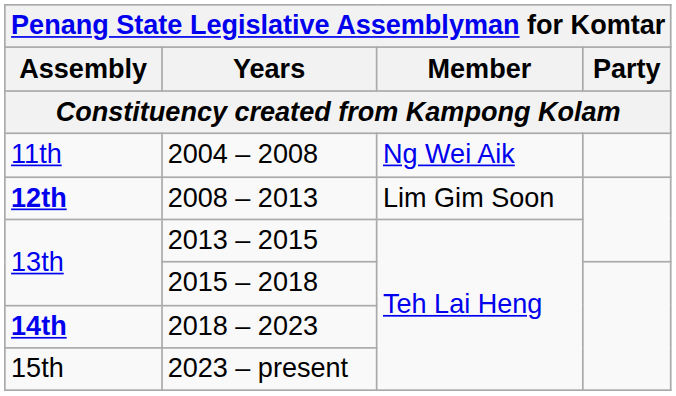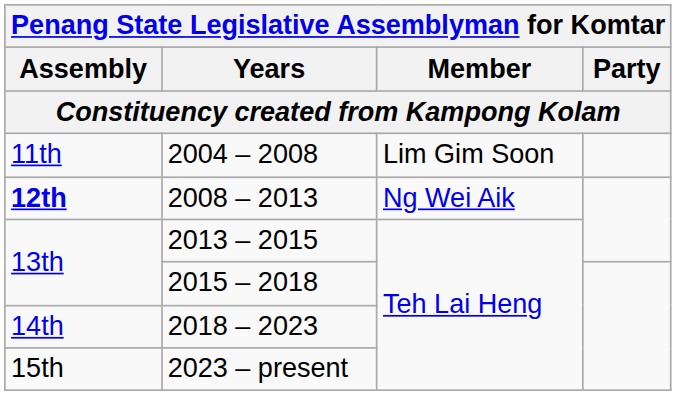(449, 154) Ng Wei Aik -> (469, 154) Lim Gim Soon
(469, 197) Lim Gim Soon -> (449, 197) Ng Wei Aik
(39, 326) bold -> (37, 326) normal
